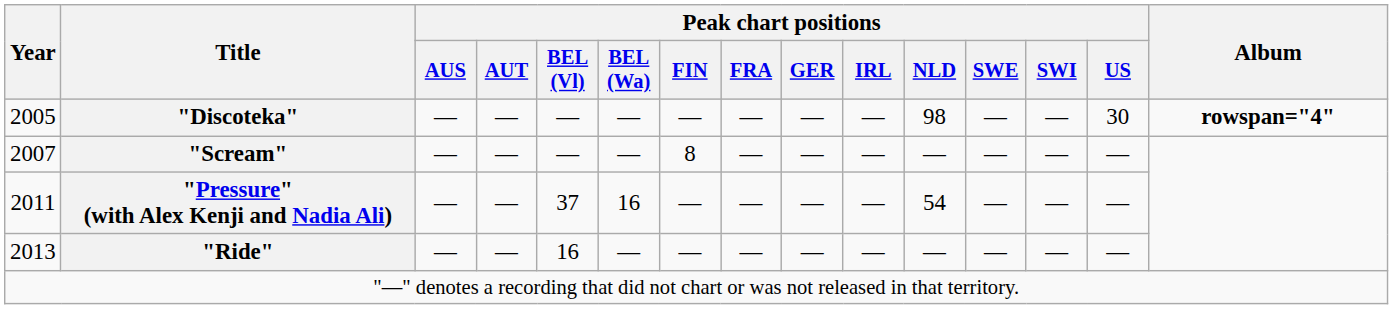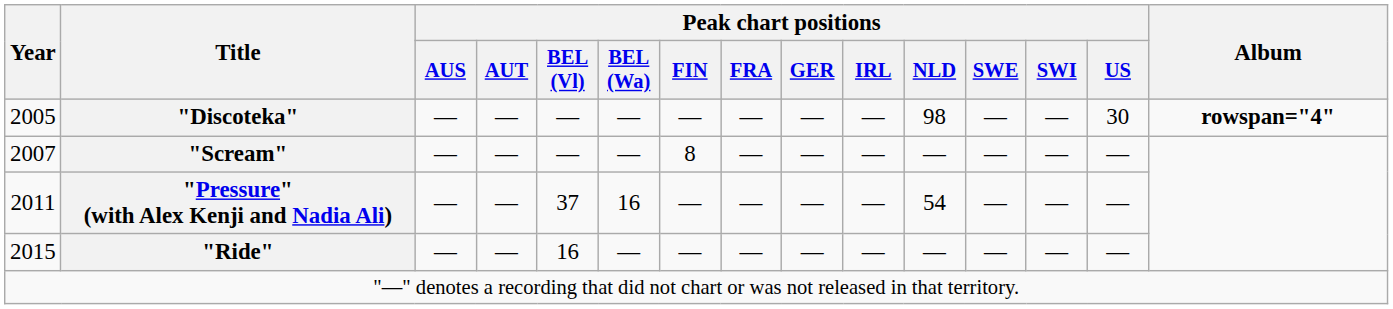(33, 251) 2013 -> (33, 251) 2015
